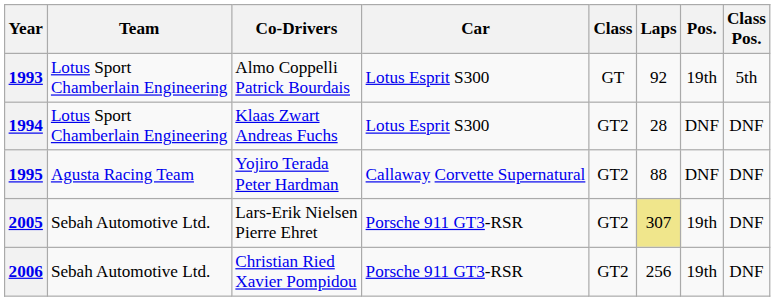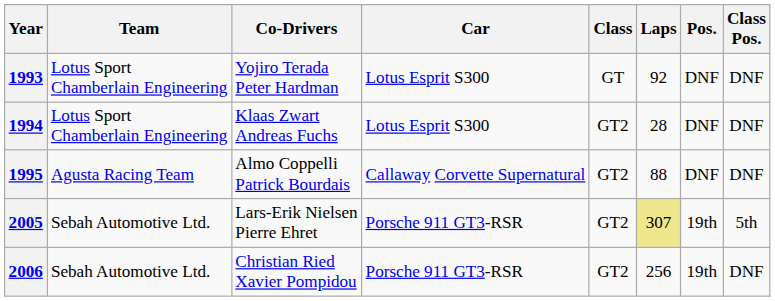(293, 77) Almo Coppelli Patrick Bourdais -> (287, 77) Yojiro Terada Peter Hardman
(702, 77) 19th -> (702, 77) DNF
(746, 77) 5th -> (746, 77) DNF
(287, 174) Yojiro Terada Peter Hardman -> (293, 174) Almo Coppelli Patrick Bourdais
(746, 223) DNF -> (746, 223) 5th
